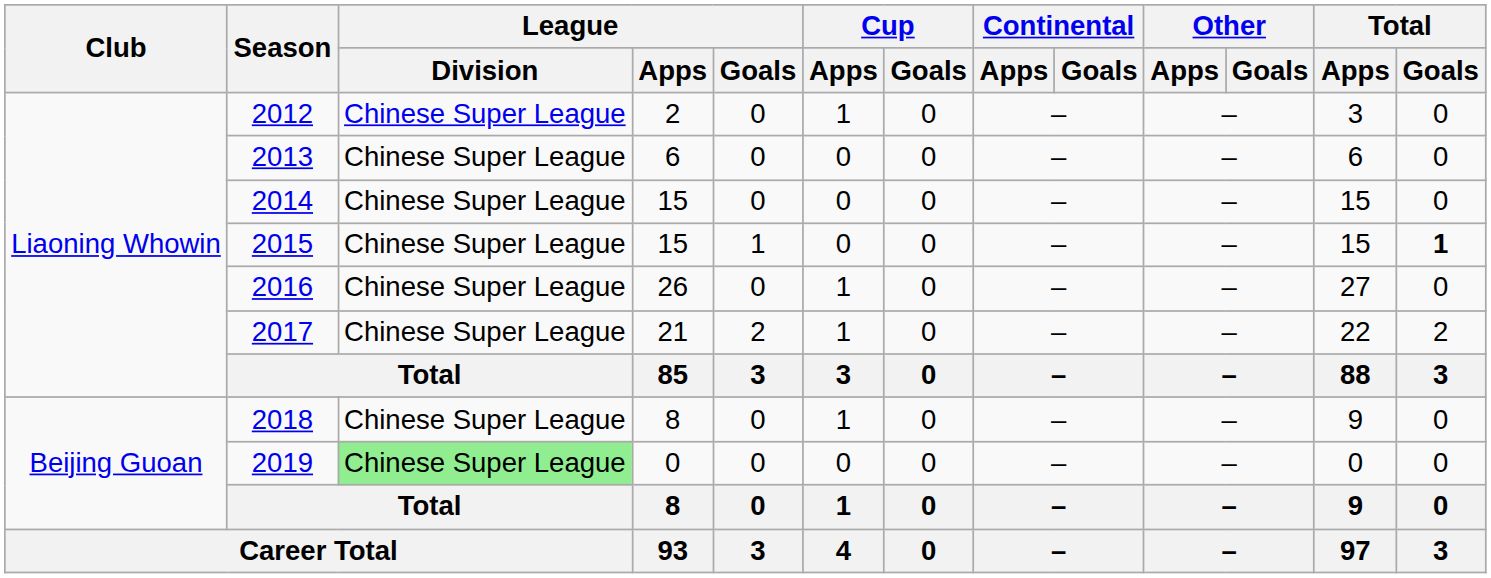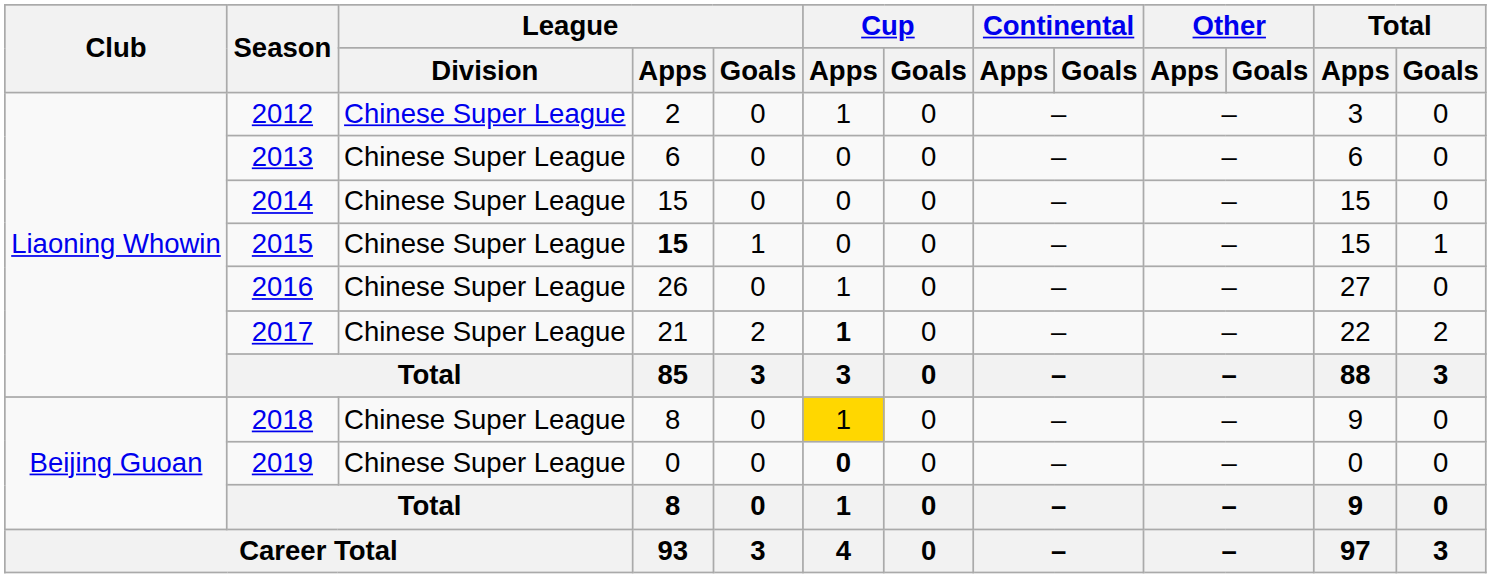(673, 244) normal -> (673, 244) bold
(1441, 244) bold -> (1441, 244) normal
(843, 331) normal -> (843, 331) bold
(843, 419) no background -> (843, 419) gold background
(485, 462) lightgreen background -> (485, 462) no background
(843, 462) normal -> (843, 462) bold
